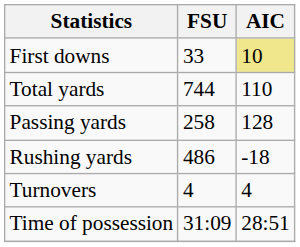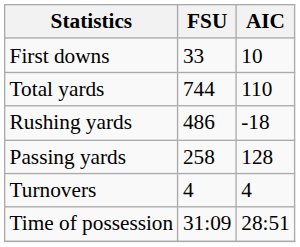(252, 55) khaki background -> (252, 55) no background
rows swapped: (71, 156) <-> (68, 122)
